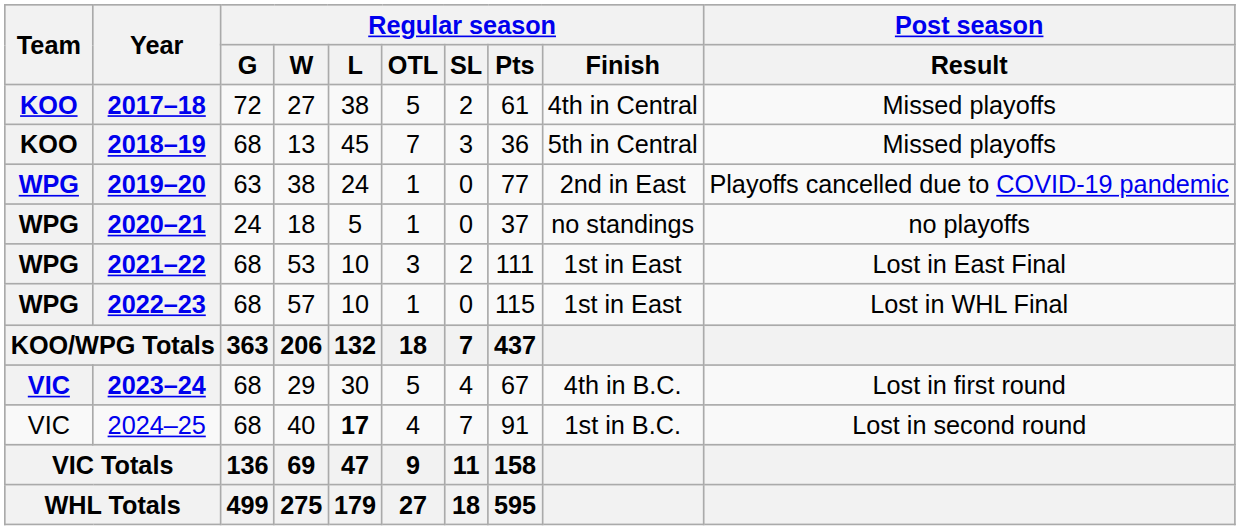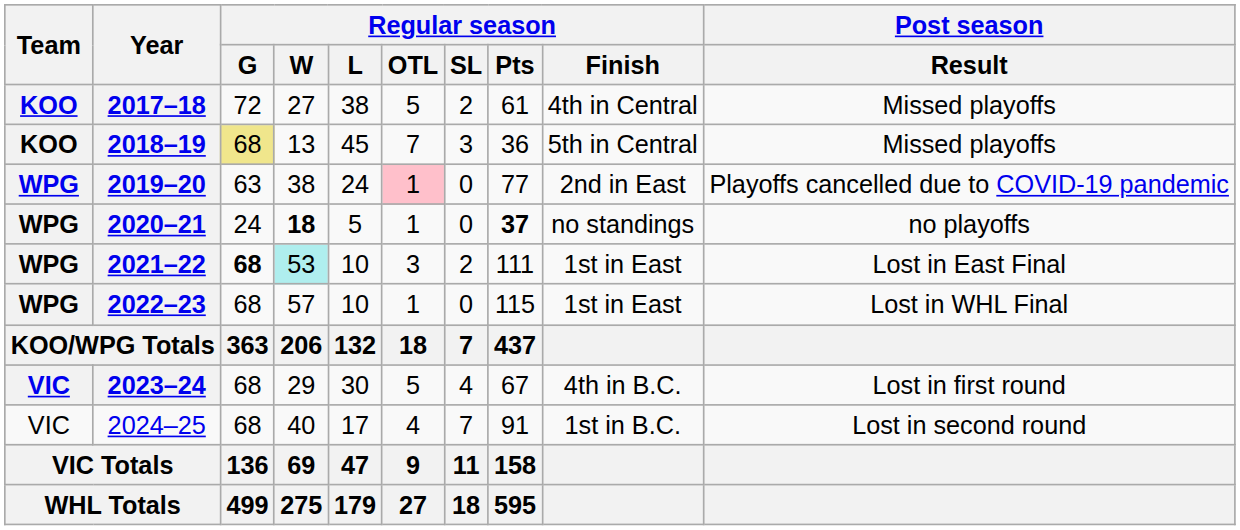(248, 145) no background -> (248, 145) khaki background
(413, 185) no background -> (413, 185) pink background
(301, 225) normal -> (301, 225) bold
(515, 225) normal -> (515, 225) bold
(248, 265) normal -> (248, 265) bold
(301, 265) no background -> (301, 265) paleturquoise background
(355, 424) bold -> (355, 424) normal
